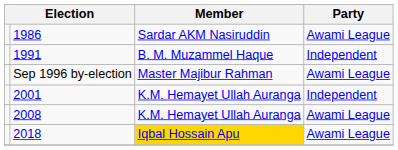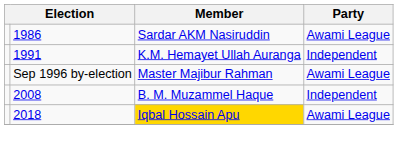(206, 54) B. M. Muzammel Haque -> (219, 54) K.M. Hemayet Ullah Auranga
- row: (27, 94)
(219, 114) K.M. Hemayet Ullah Auranga -> (206, 94) B. M. Muzammel Haque
(348, 114) Awami League -> (342, 94) Independent
